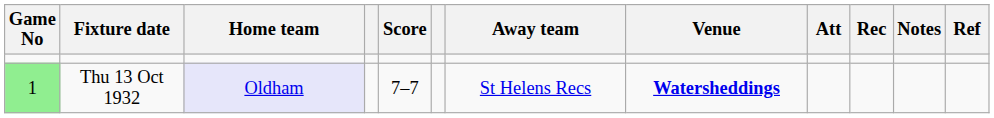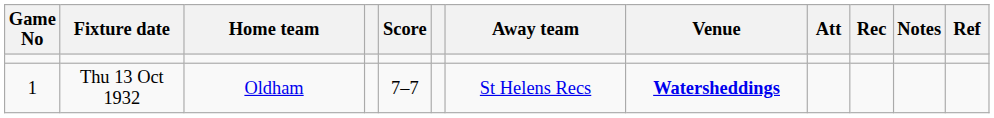(32, 87) lightgreen background -> (32, 87) no background
(274, 87) lavender background -> (274, 87) no background
